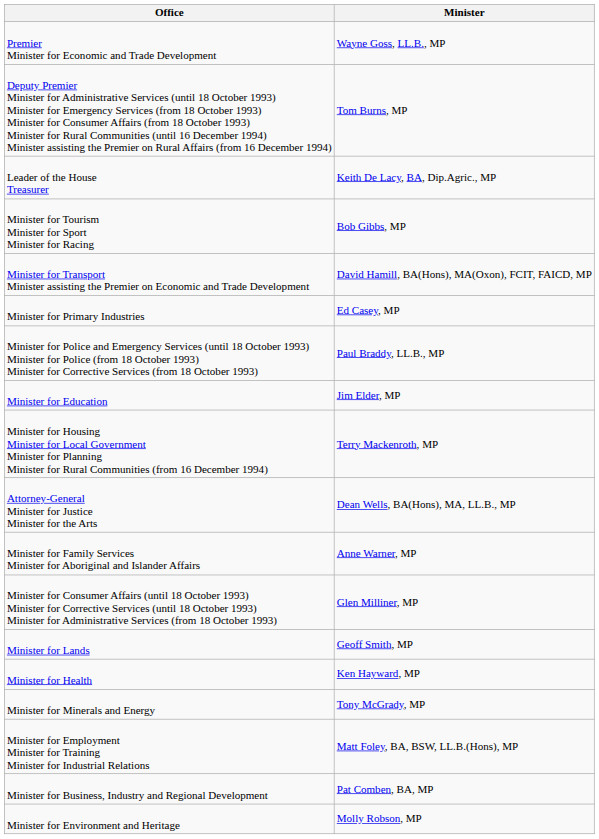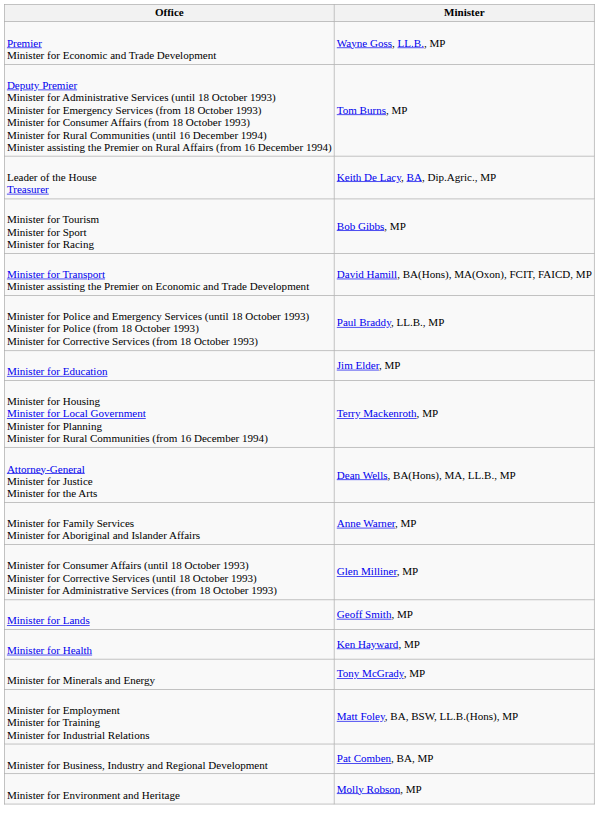- row: (76, 317)
